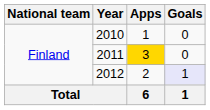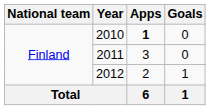(146, 34) normal -> (146, 34) bold
(146, 54) gold background -> (146, 54) no background
(185, 74) lavender background -> (185, 74) no background
